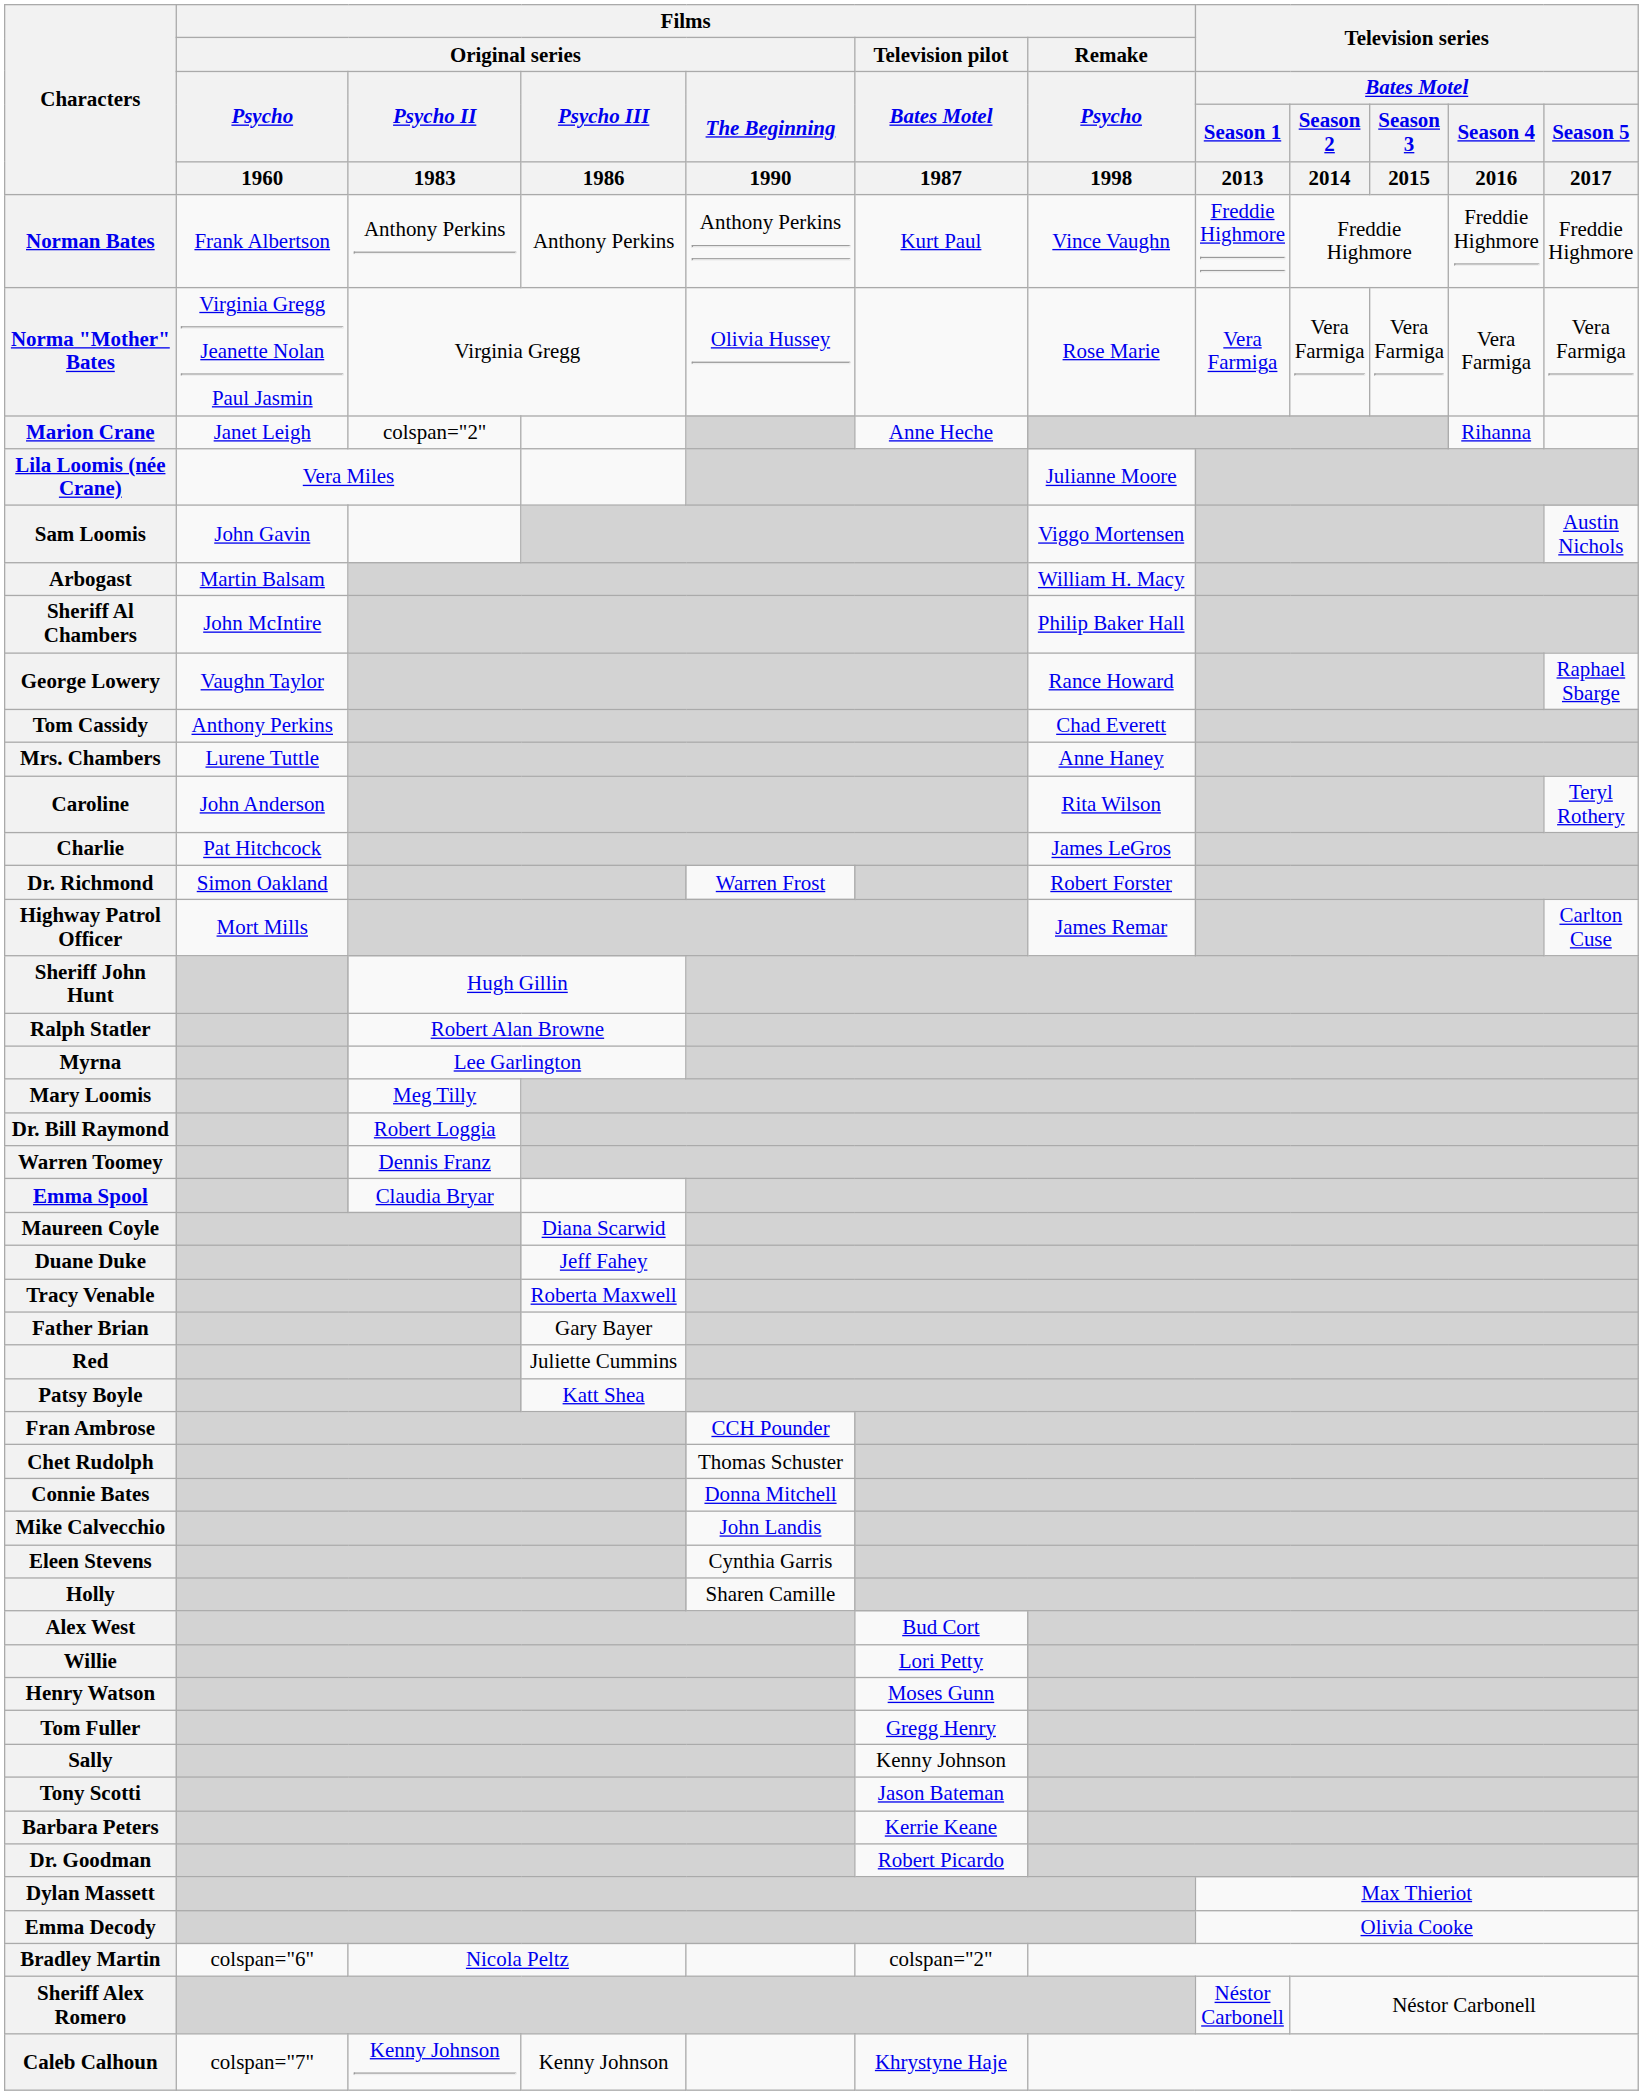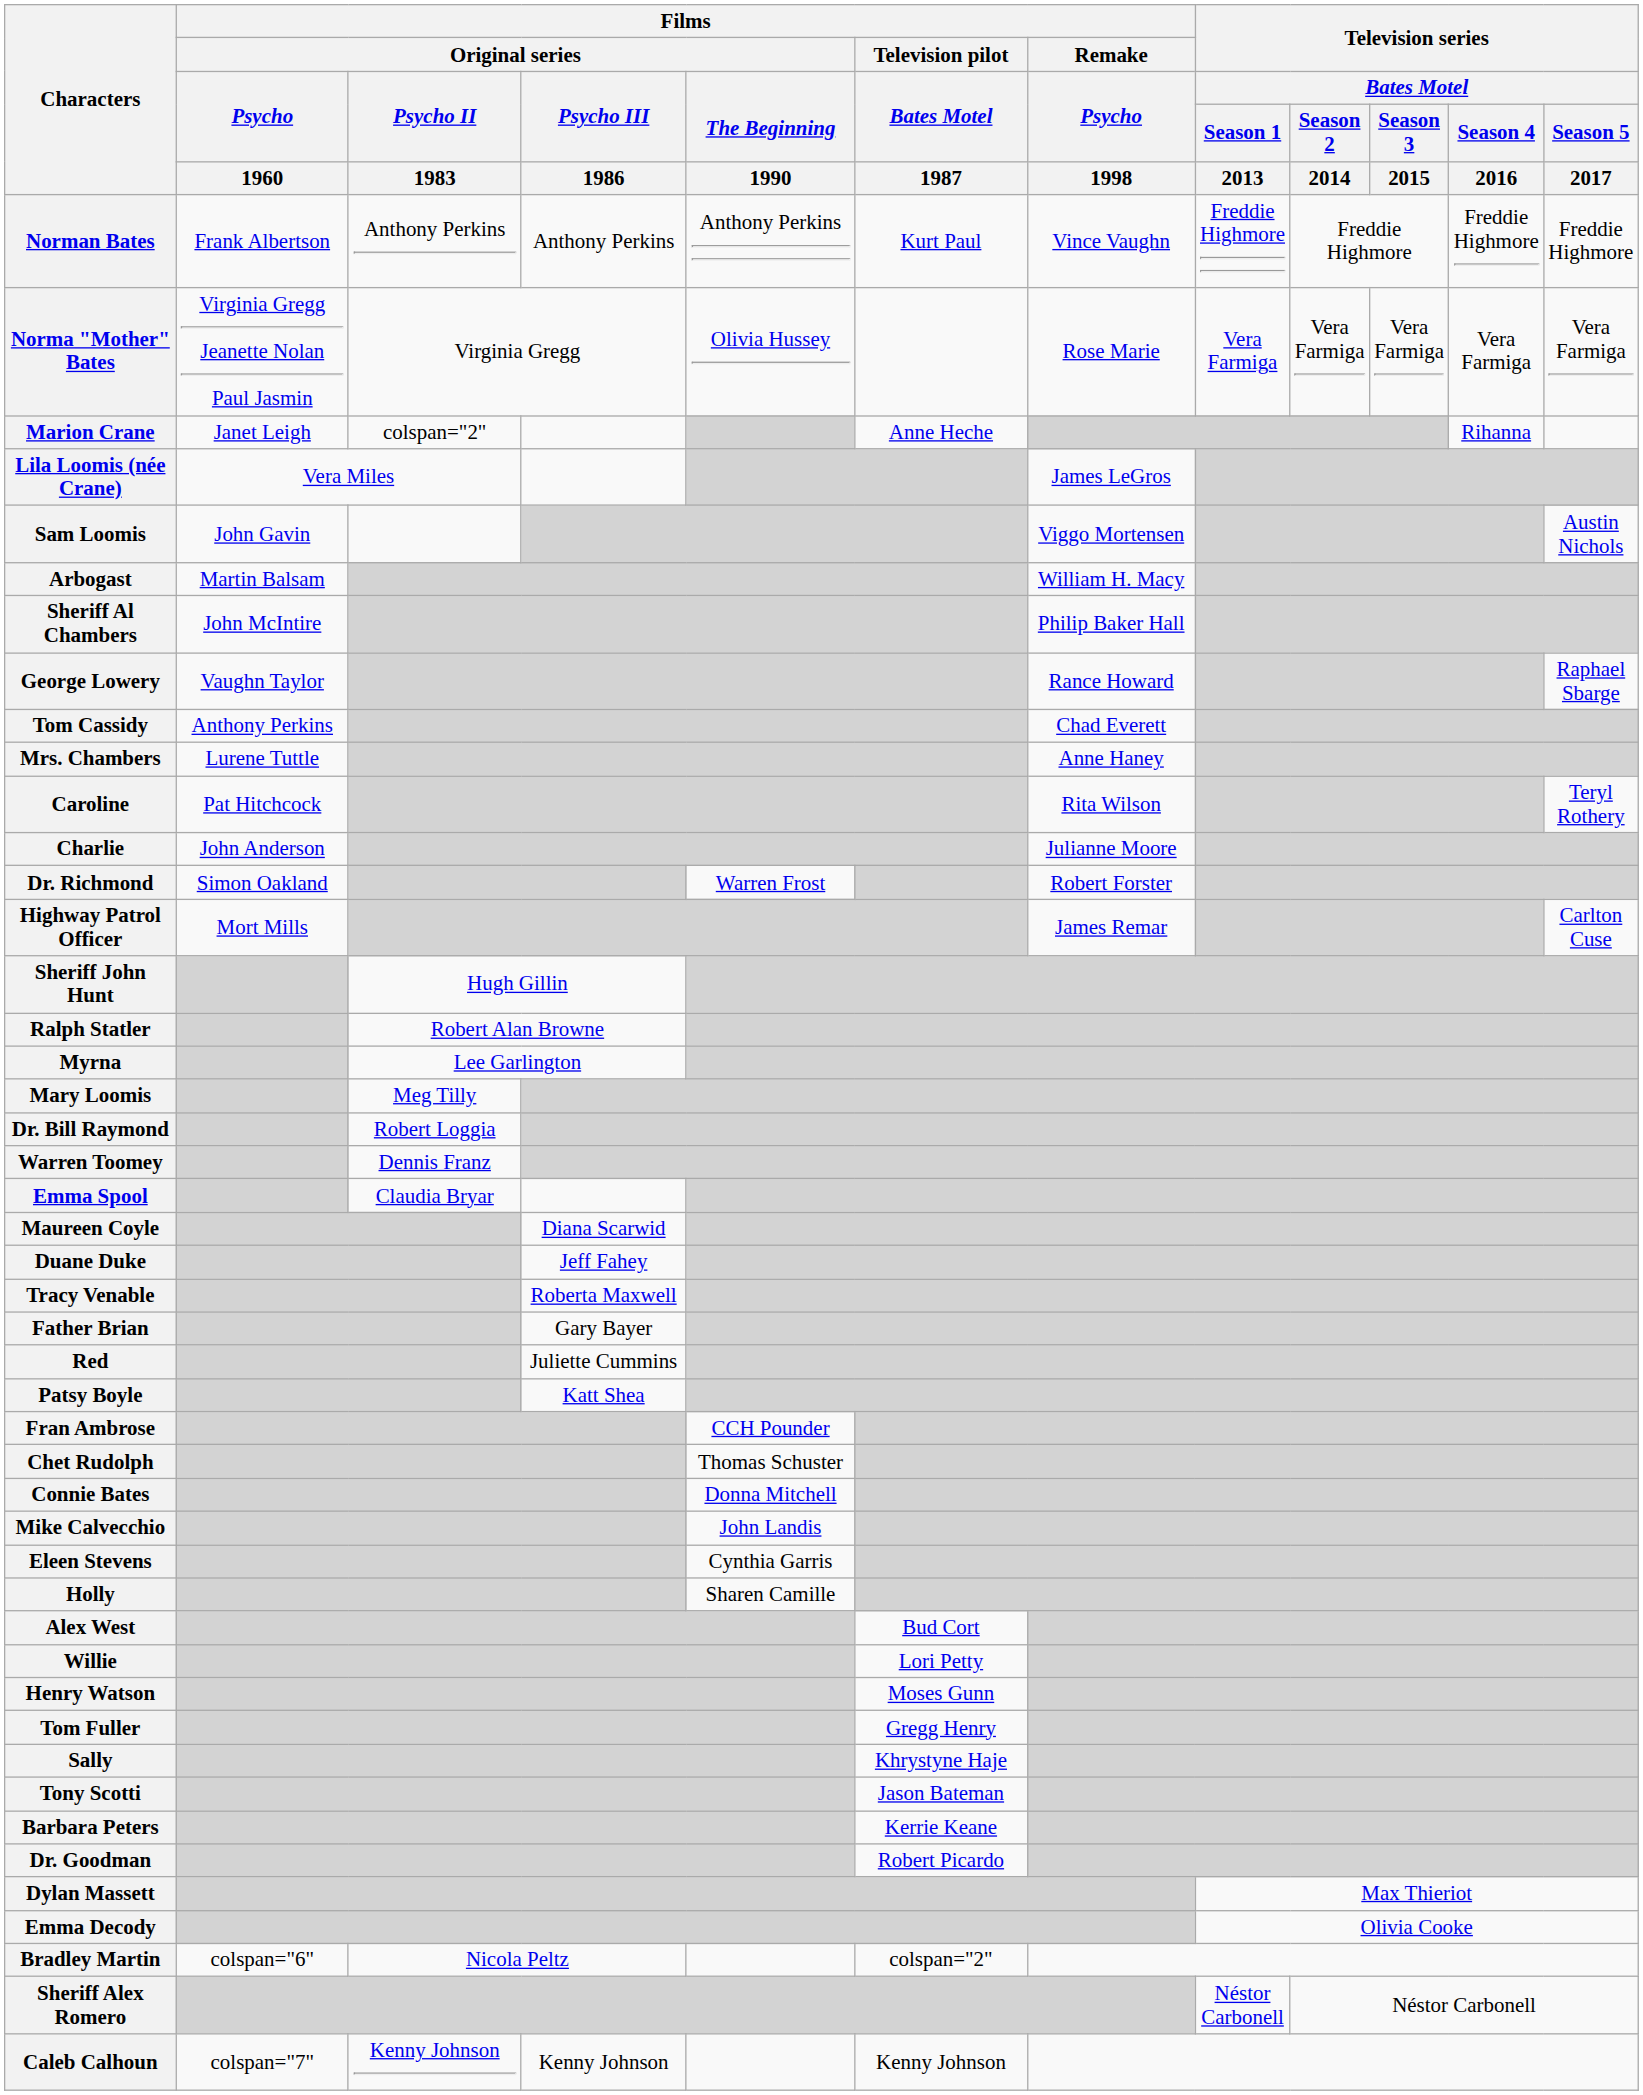(1111, 477) Julianne Moore -> (1111, 477) James LeGros
(262, 804) John Anderson -> (262, 804) Pat Hitchcock
(262, 849) Pat Hitchcock -> (262, 849) John Anderson
(1111, 849) James LeGros -> (1111, 849) Julianne Moore
(941, 1760) Kenny Johnson -> (941, 1760) Khrystyne Haje
(941, 2061) Khrystyne Haje -> (941, 2061) Kenny Johnson
